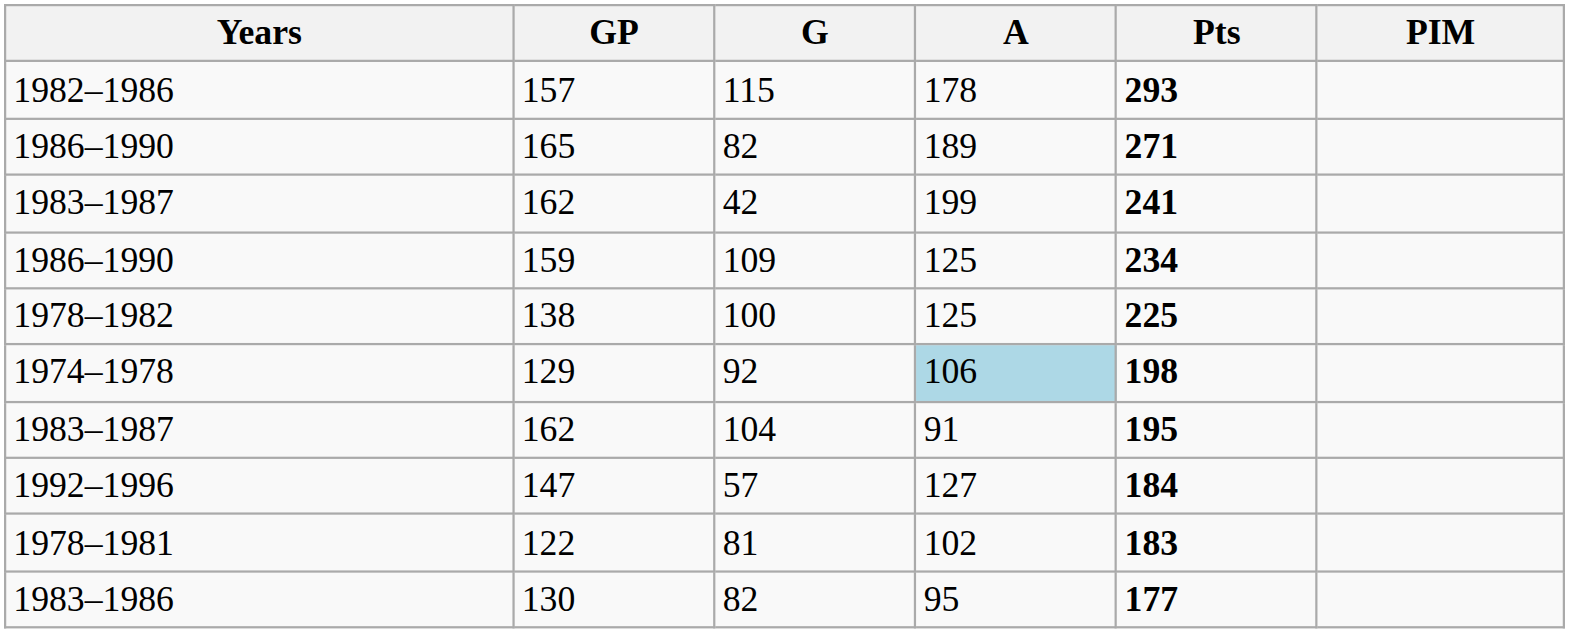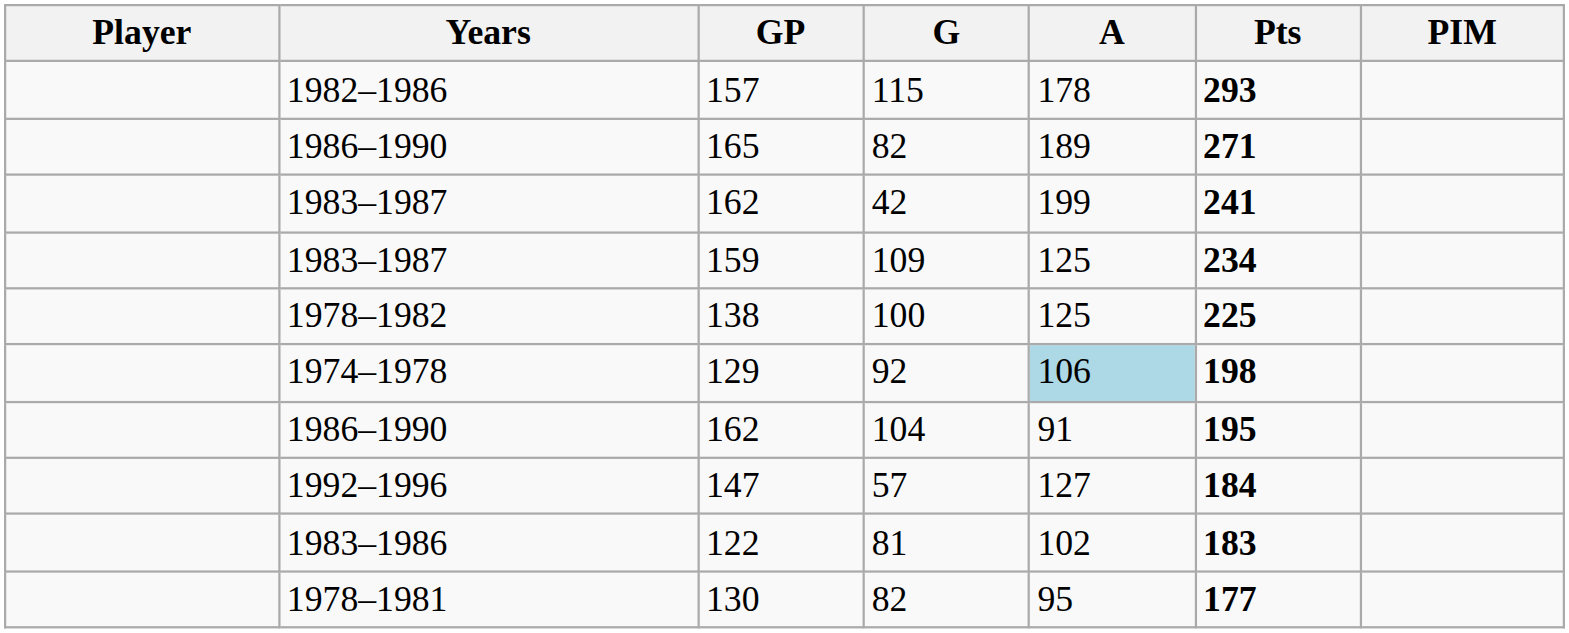+ column: (142, 32)
(94, 259) 1986–1990 -> (367, 259) 1983–1987
(94, 428) 1983–1987 -> (367, 428) 1986–1990
(94, 542) 1978–1981 -> (367, 542) 1983–1986
(94, 598) 1983–1986 -> (367, 598) 1978–1981
